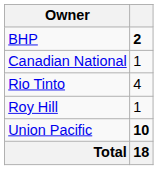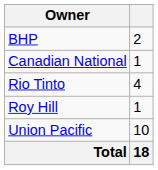(137, 38) bold -> (137, 38) normal
(141, 130) bold -> (141, 130) normal
